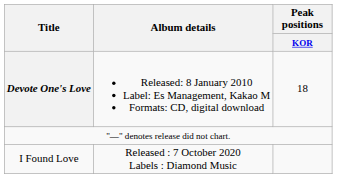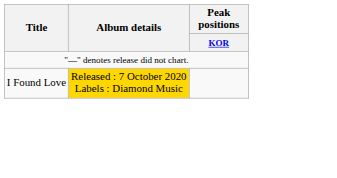- row: (49, 89)
(183, 158) no background -> (129, 83) gold background
